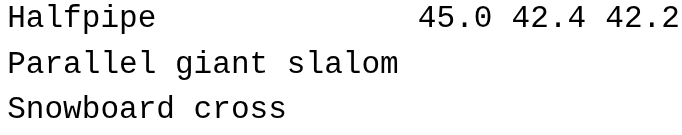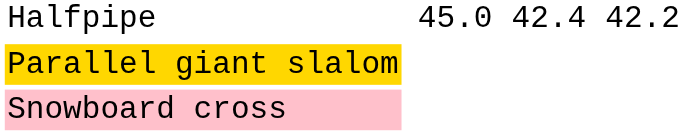(203, 65) no background -> (203, 65) gold background
(147, 110) no background -> (147, 110) pink background
